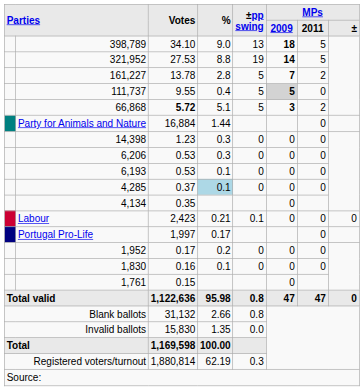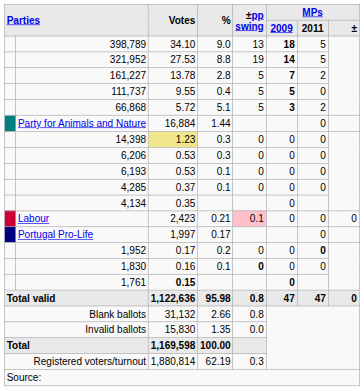(292, 92) lightgrey background -> (292, 92) no background
(186, 108) bold -> (186, 108) normal
(186, 140) no background -> (186, 140) khaki background
(224, 187) lightblue background -> (224, 187) no background
(257, 219) no background -> (257, 219) pink background
(323, 251) normal -> (323, 251) bold
(261, 267) normal -> (261, 267) bold
(186, 282) normal -> (186, 282) bold
(292, 282) normal -> (292, 282) bold
